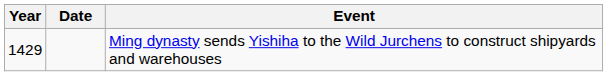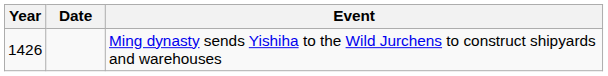(25, 49) 1429 -> (25, 49) 1426
